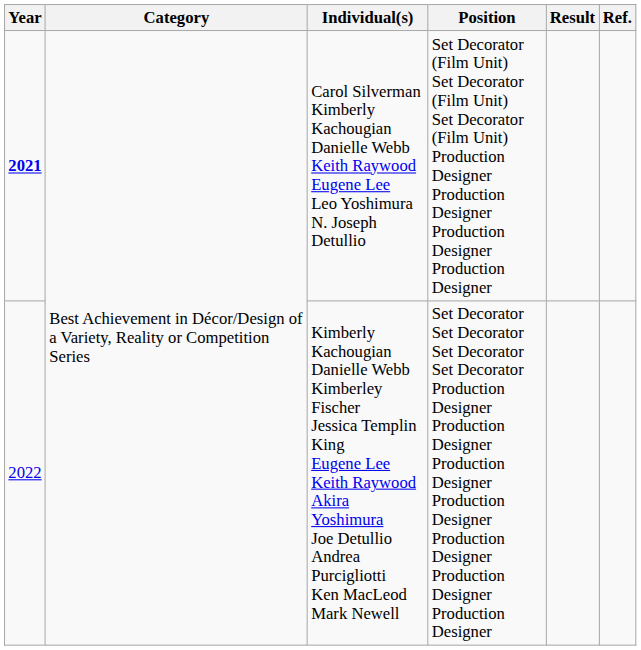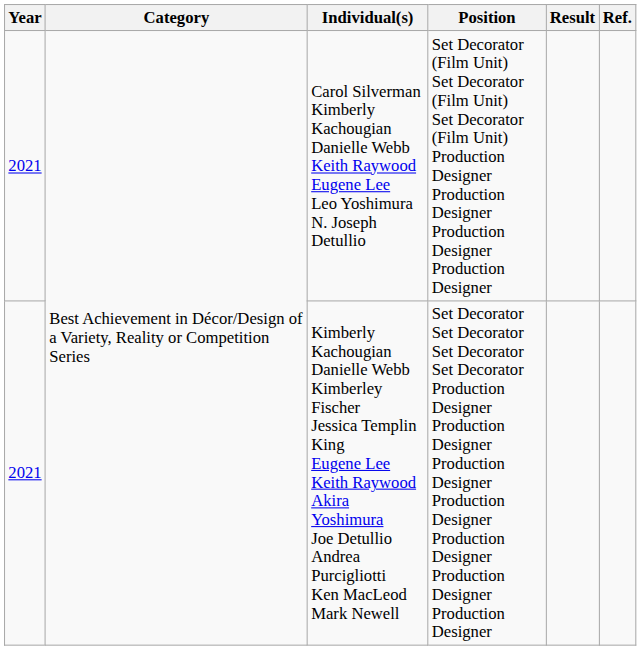(25, 165) bold -> (25, 165) normal
(25, 472) 2022 -> (25, 472) 2021
